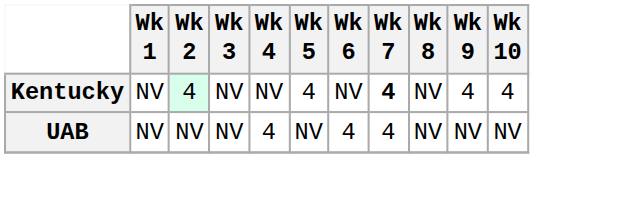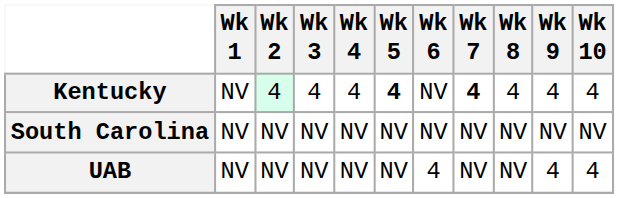(229, 93) NV -> (314, 93) 4
(269, 93) NV -> (354, 93) 4
(309, 93) normal -> (394, 93) bold
(428, 93) NV -> (513, 93) 4
+ row: (110, 132)
(269, 132) 4 -> (354, 172) NV
(388, 132) 4 -> (473, 172) NV
(468, 132) NV -> (553, 172) 4
(508, 132) NV -> (593, 172) 4
